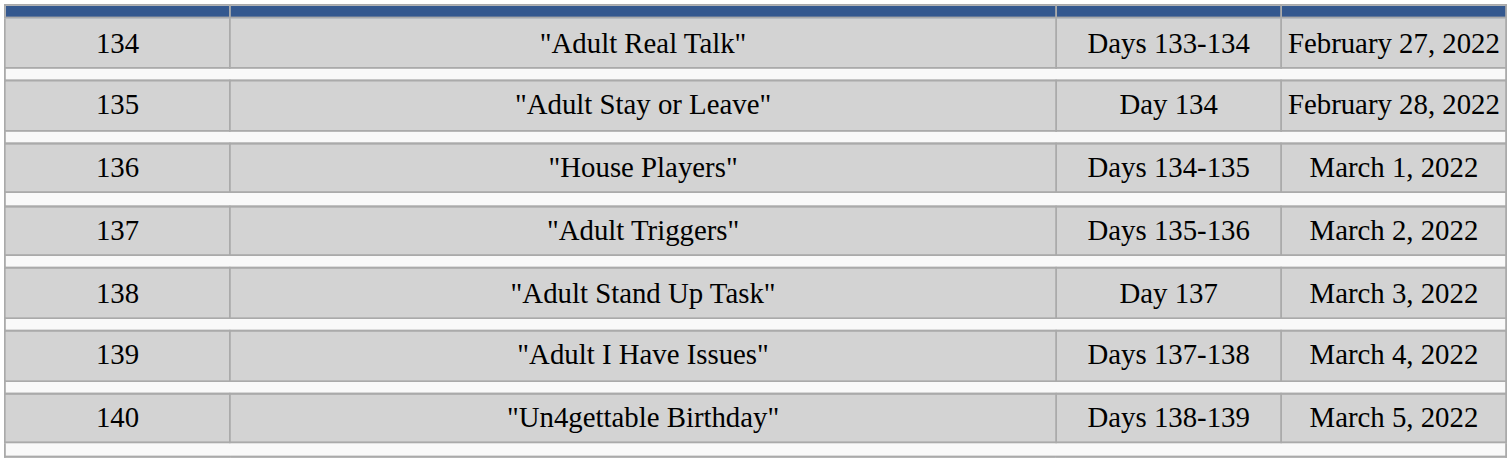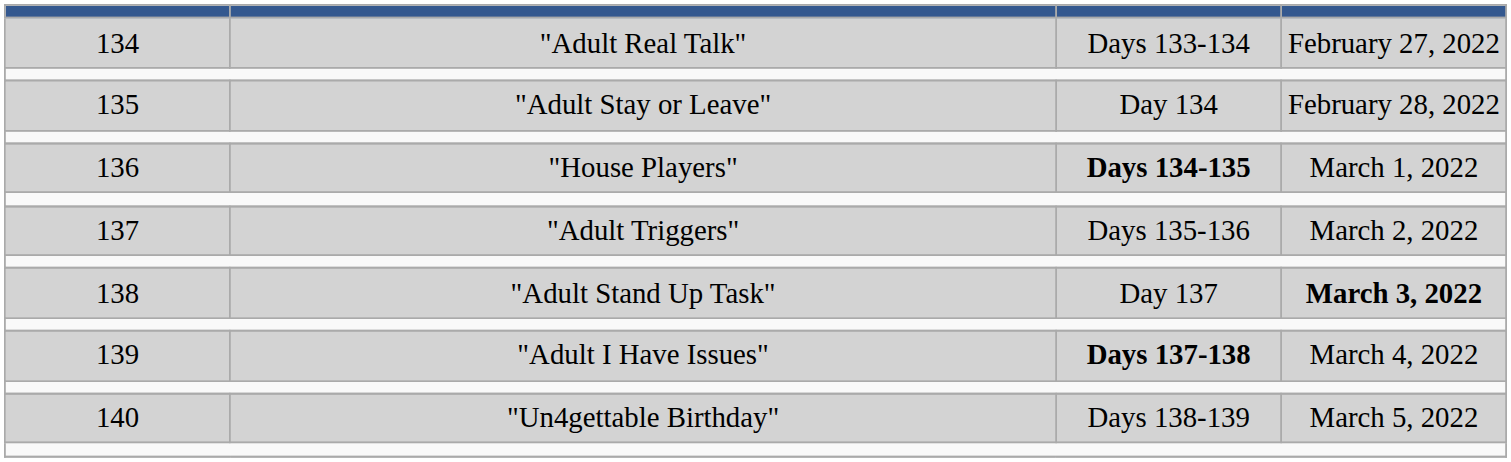(1169, 167) normal -> (1169, 167) bold
(1394, 292) normal -> (1394, 292) bold
(1169, 355) normal -> (1169, 355) bold
